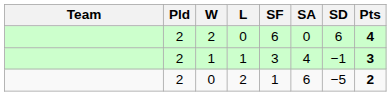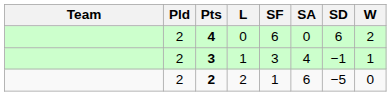columns swapped: (211, 15) <-> (370, 15)
